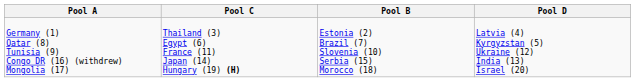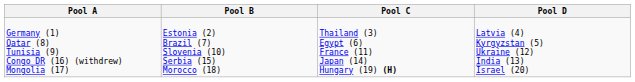columns swapped: (396, 11) <-> (239, 11)
